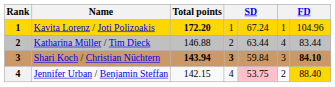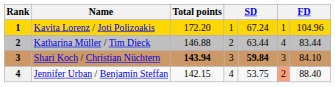(197, 27) bold -> (197, 27) normal
(231, 58) bold -> (231, 58) normal
(258, 58) normal -> (258, 58) bold
(310, 58) bold -> (310, 58) normal
(258, 74) pink background -> (258, 74) no background
(284, 74) no background -> (284, 74) lightsalmon background
(310, 74) gold background -> (310, 74) no background
